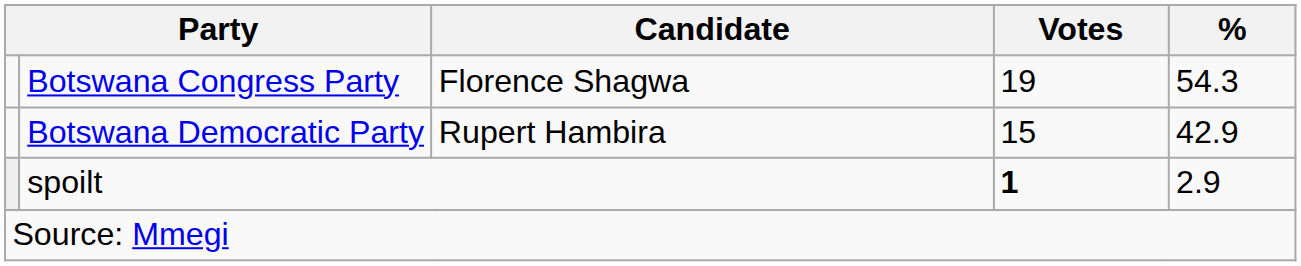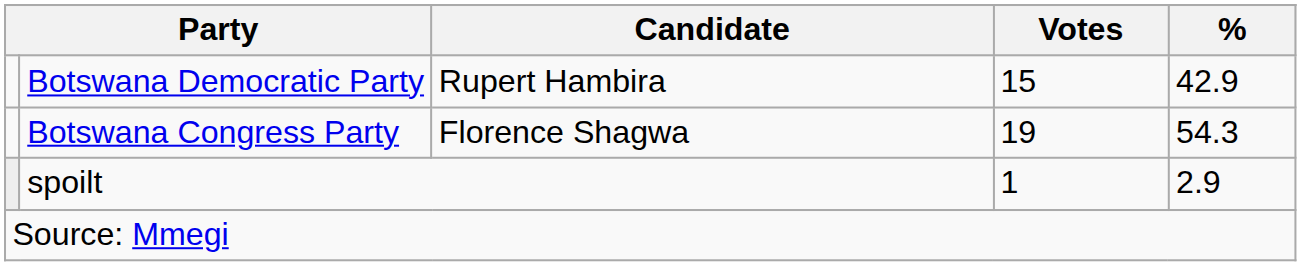rows swapped: (213, 81) <-> (226, 132)
(1009, 183) bold -> (1009, 183) normal
